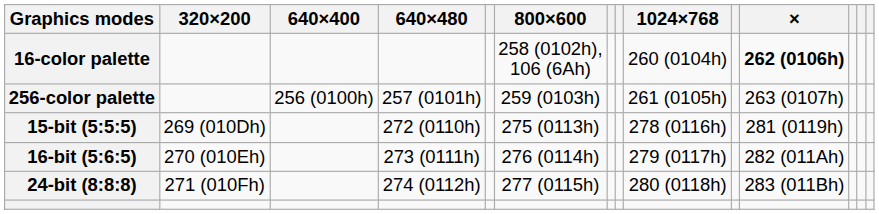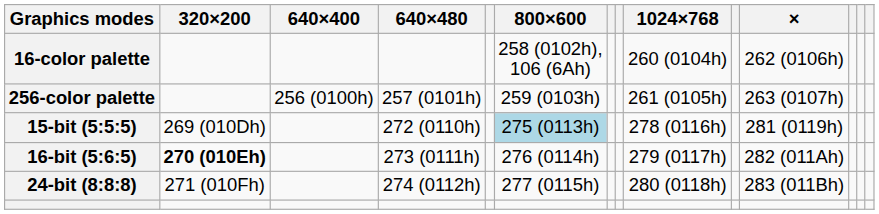(794, 58) bold -> (794, 58) normal
(550, 127) no background -> (550, 127) lightblue background
(215, 156) normal -> (215, 156) bold
